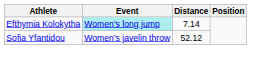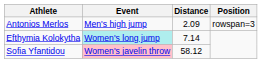+ row: (37, 24)
(127, 38) no background -> (127, 52) pink background
(191, 38) 52.12 -> (191, 52) 58.12
